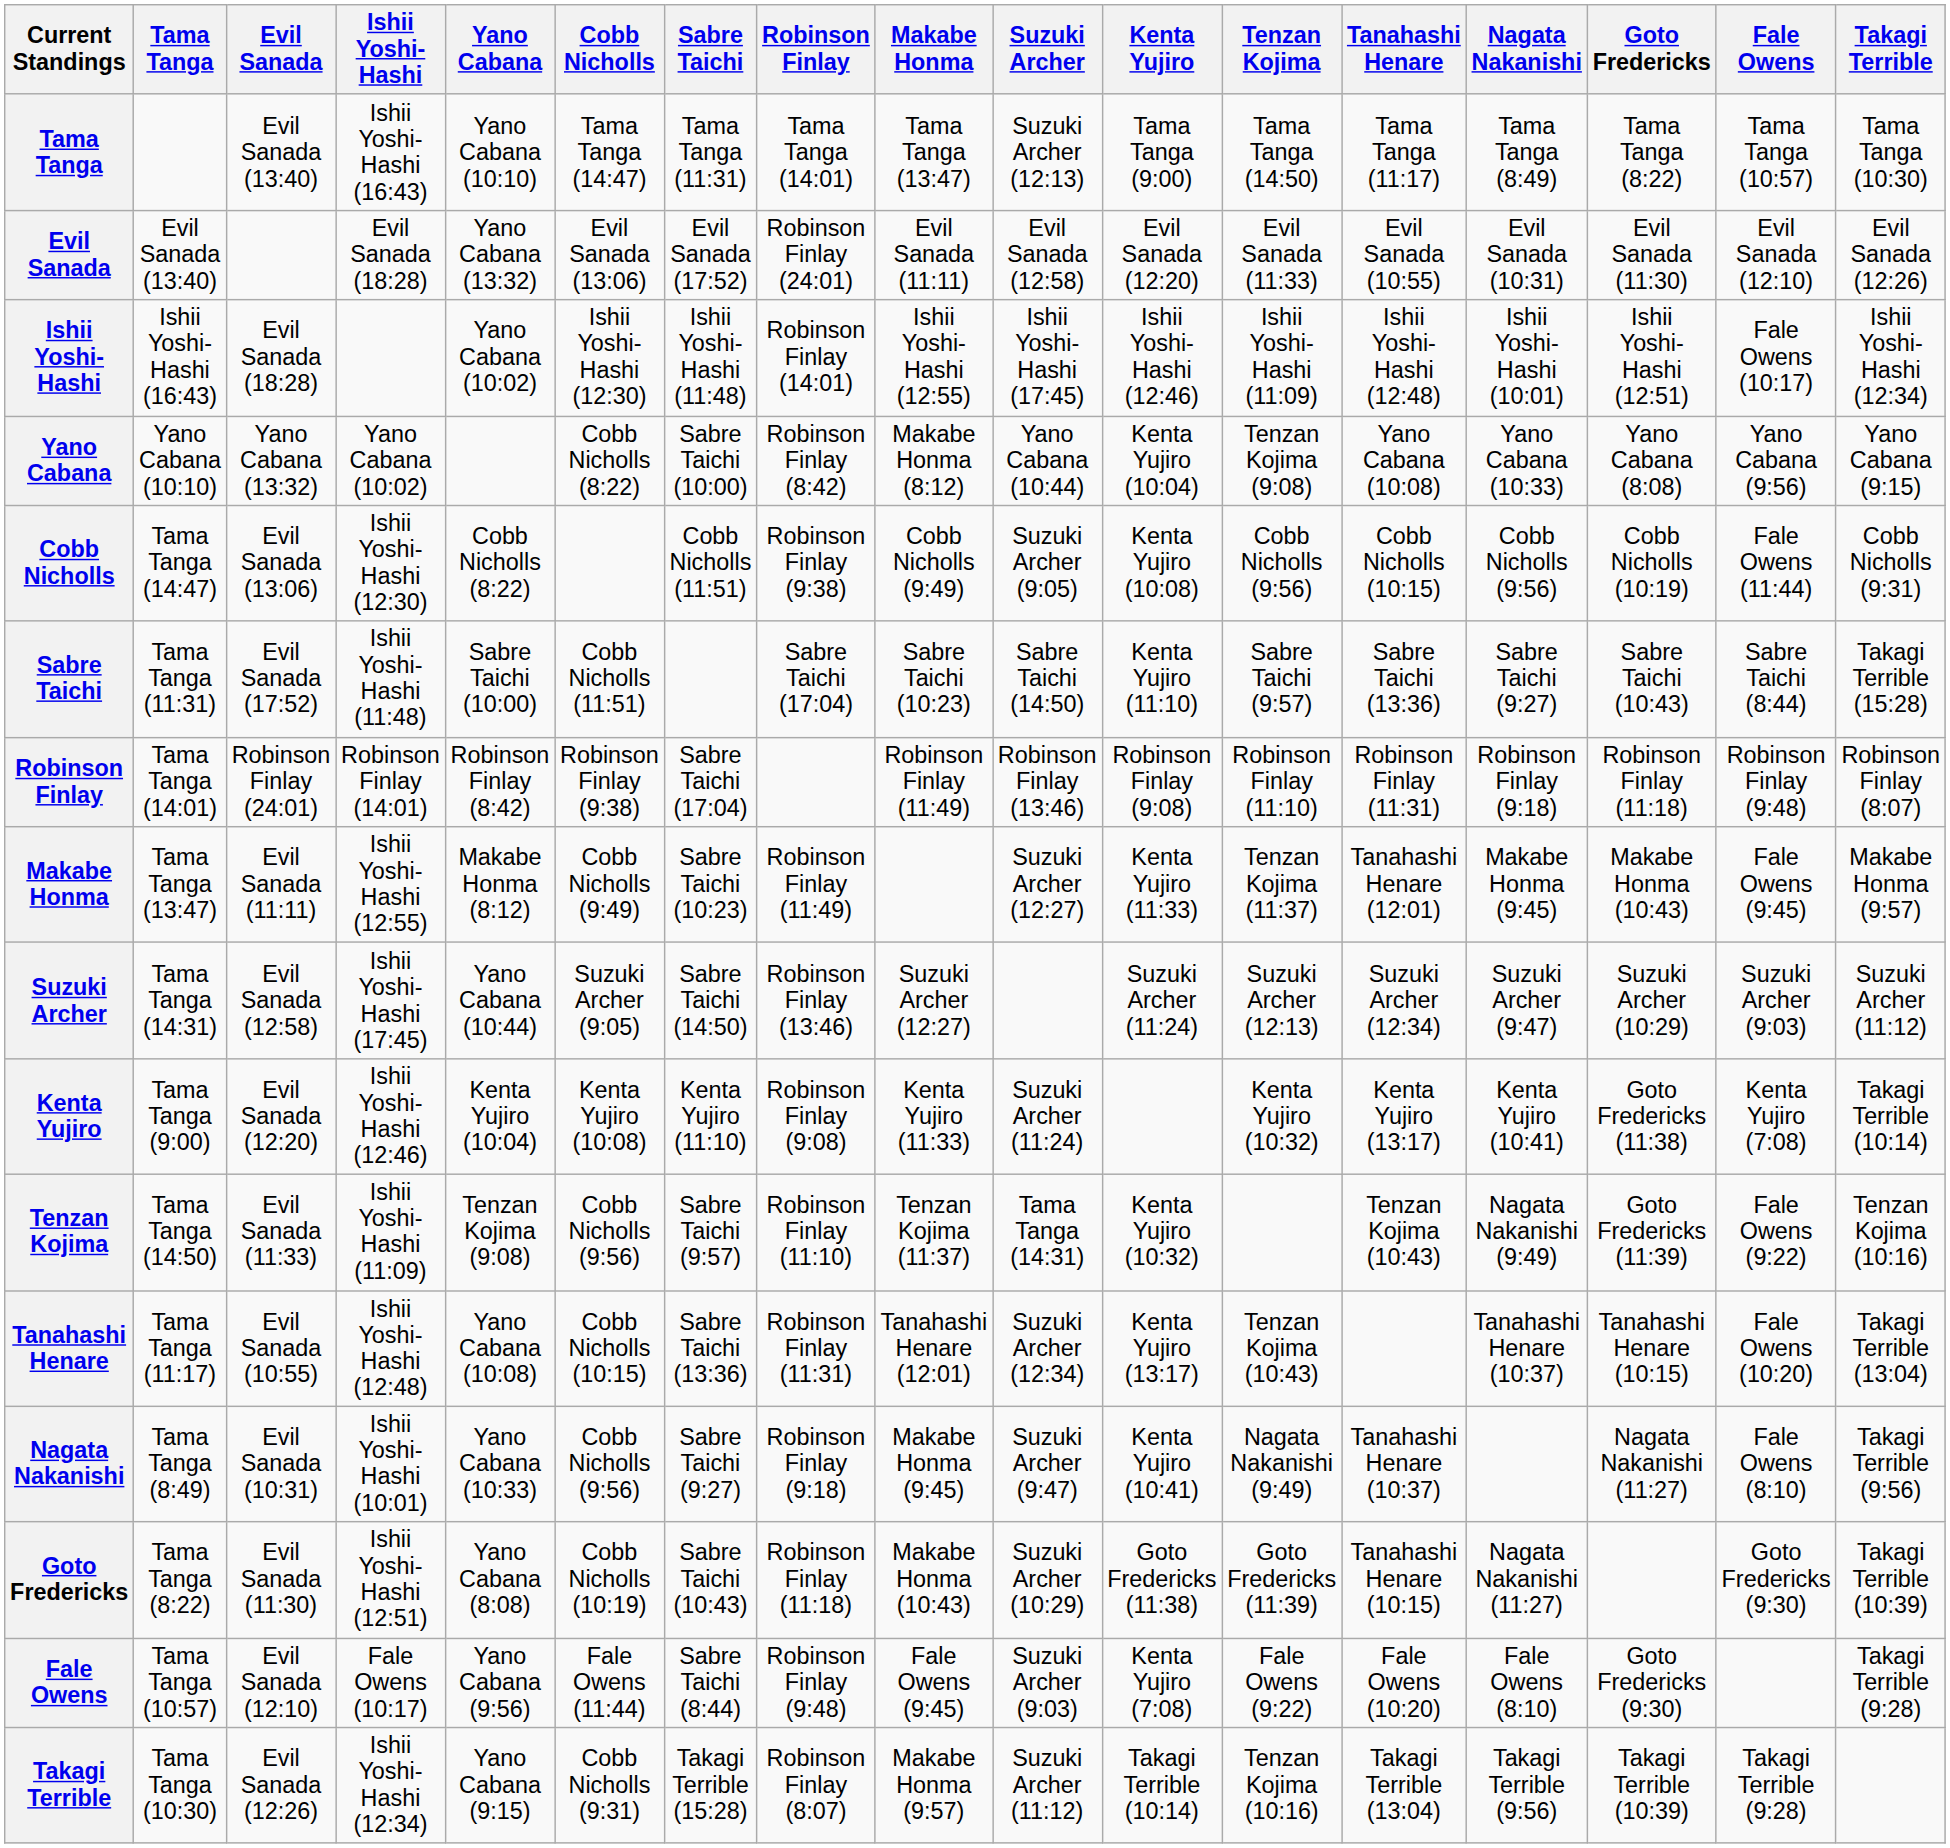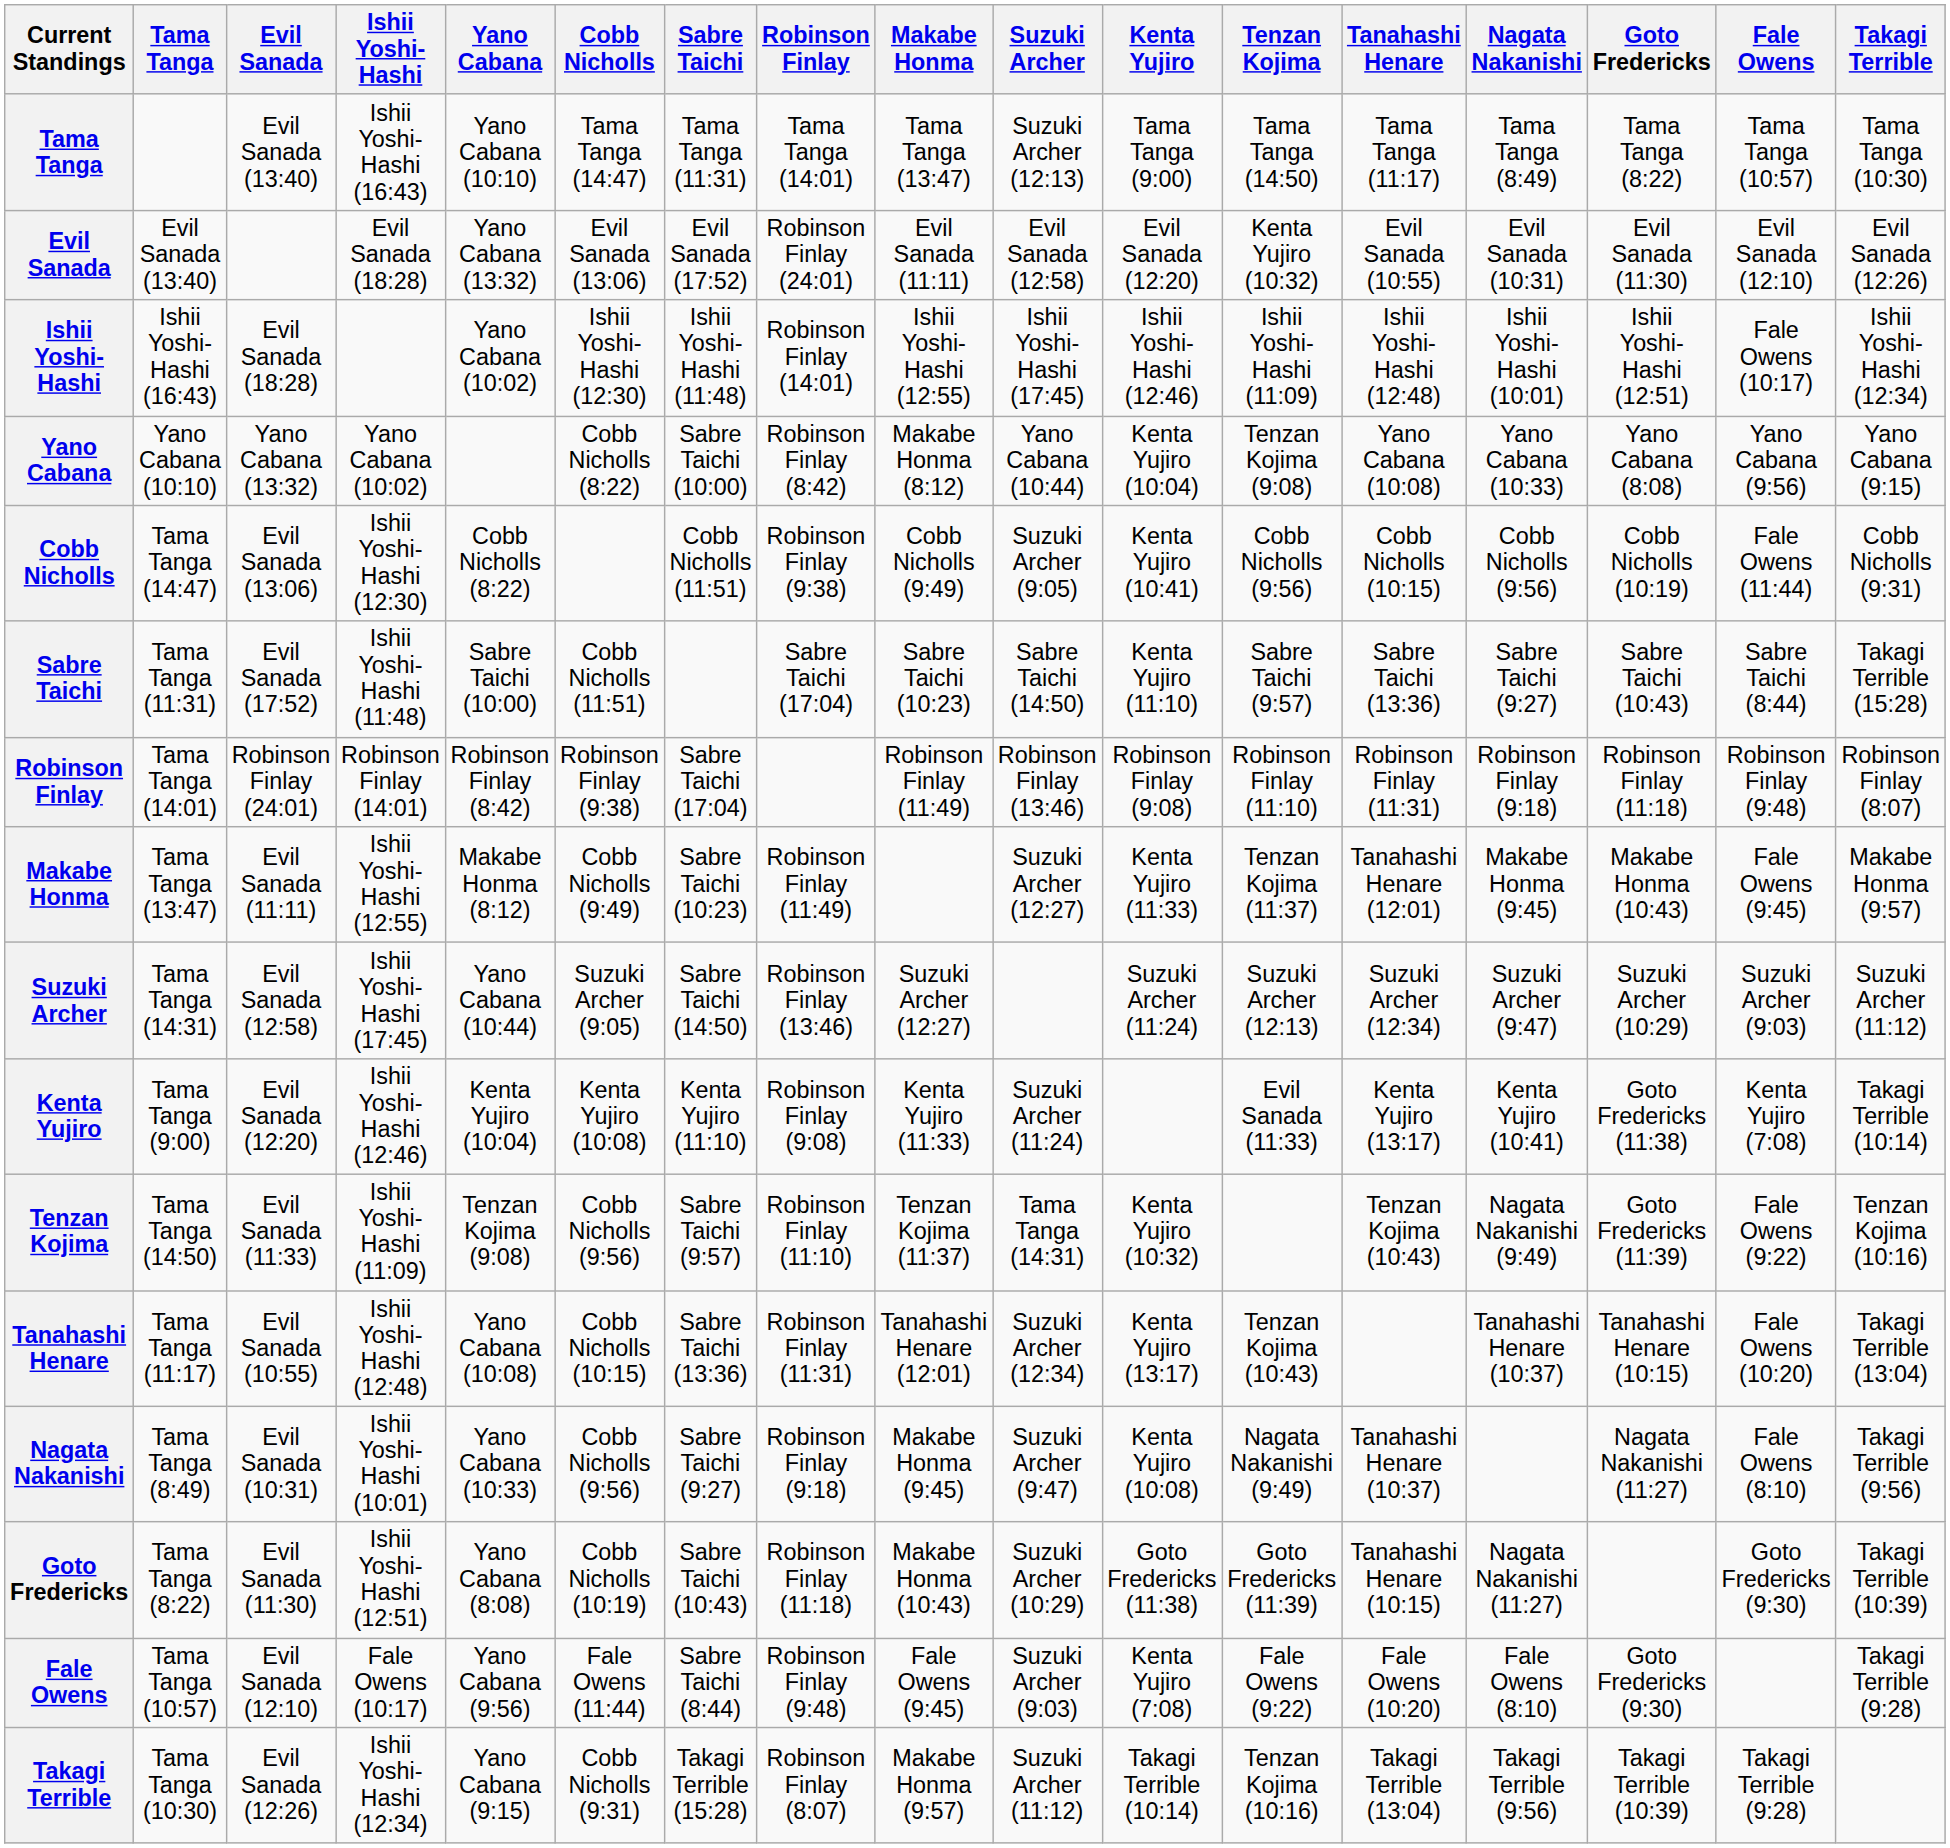(1282, 254) Evil Sanada (11:33) -> (1282, 254) Kenta Yujiro (10:32)
(1162, 563) Kenta Yujiro (10:08) -> (1162, 563) Kenta Yujiro (10:41)
(1282, 1116) Kenta Yujiro (10:32) -> (1282, 1116) Evil Sanada (11:33)
(1162, 1463) Kenta Yujiro (10:41) -> (1162, 1463) Kenta Yujiro (10:08)
